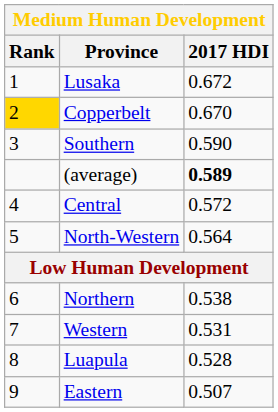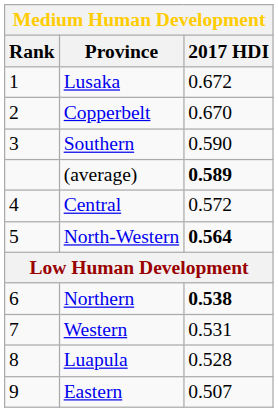(14, 112) gold background -> (14, 112) no background
(210, 236) normal -> (210, 236) bold
(210, 298) normal -> (210, 298) bold
